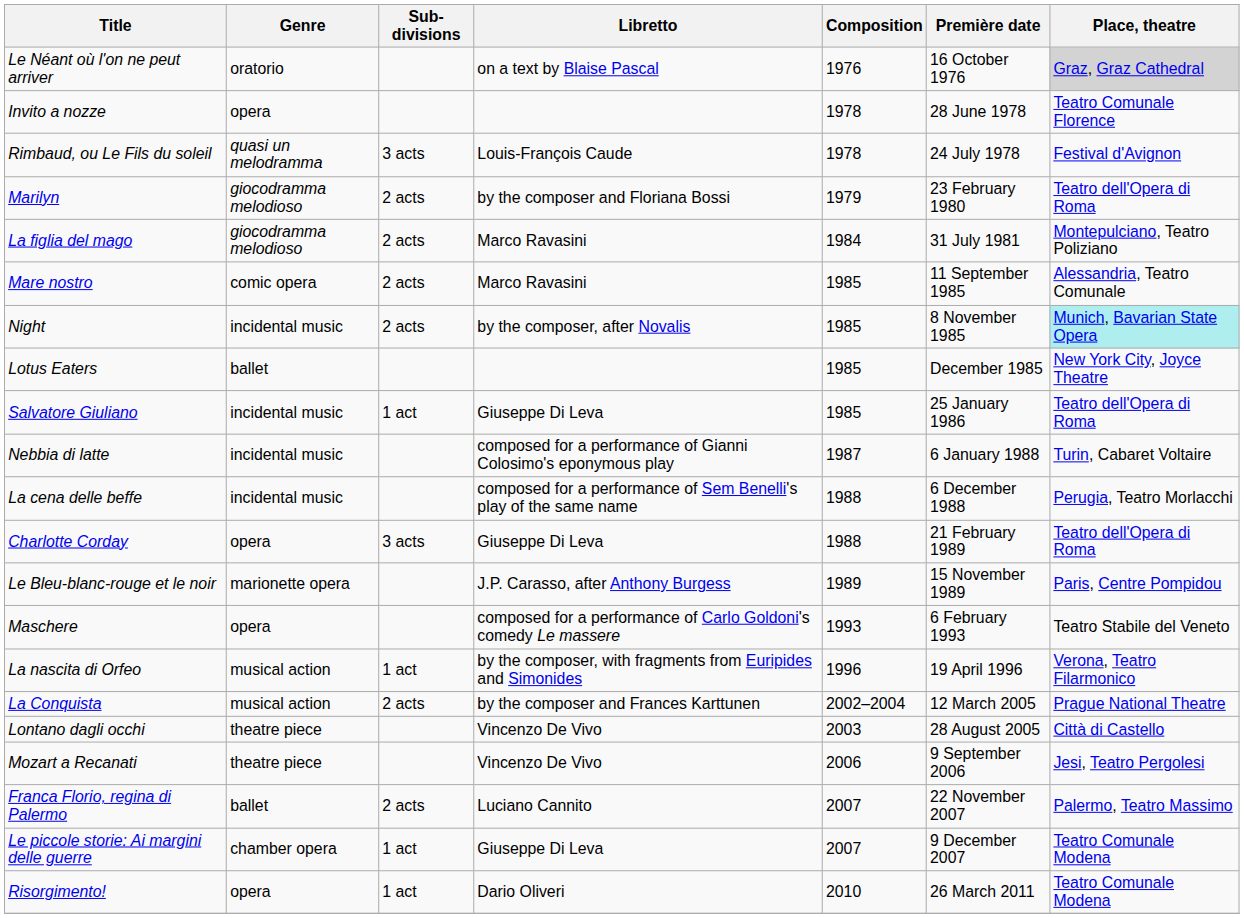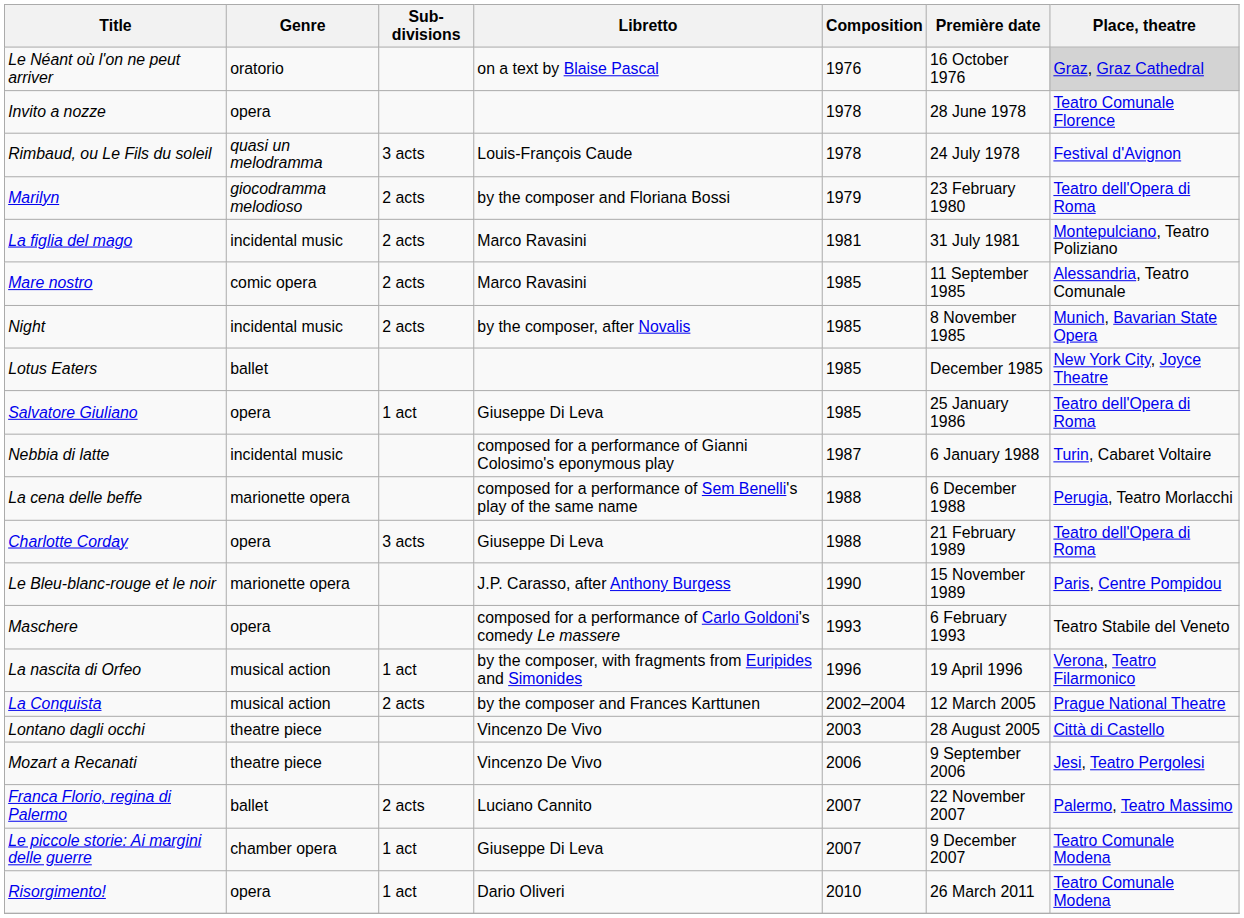(278, 240) giocodramma melodioso -> (287, 240) incidental music
(844, 240) 1984 -> (844, 240) 1981
(1135, 326) paleturquoise background -> (1135, 326) no background
(287, 412) incidental music -> (250, 412) opera
(287, 498) incidental music -> (290, 498) marionette opera
(844, 584) 1989 -> (844, 584) 1990
